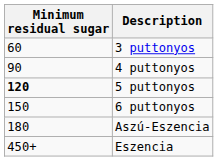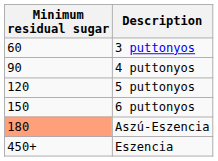(18, 87) bold -> (18, 87) normal
(18, 127) no background -> (18, 127) lightsalmon background
